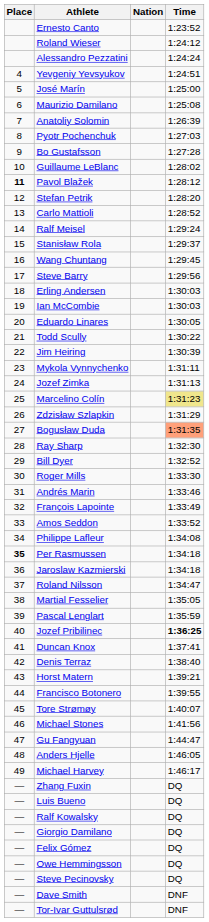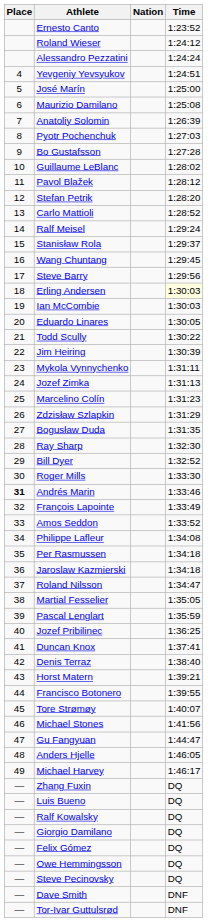(19, 182) bold -> (19, 182) normal
(184, 290) no background -> (184, 290) lightyellow background
(184, 399) khaki background -> (184, 399) no background
(184, 430) lightsalmon background -> (184, 430) no background
(19, 492) normal -> (19, 492) bold
(19, 553) bold -> (19, 553) normal
(185, 631) bold -> (184, 631) normal
